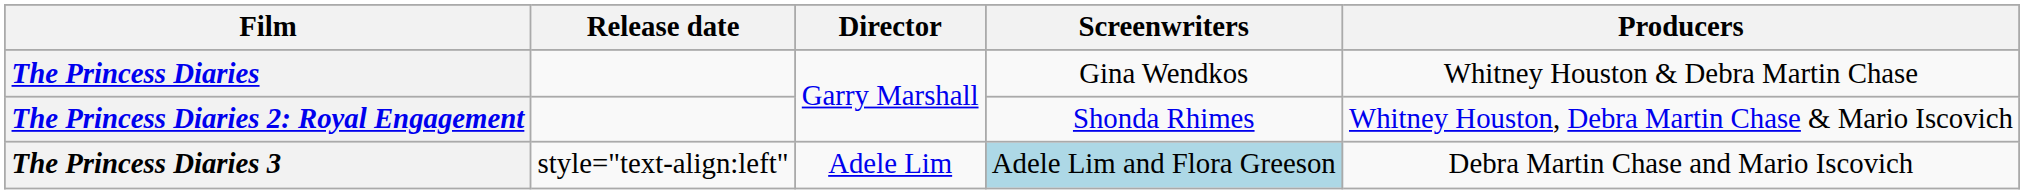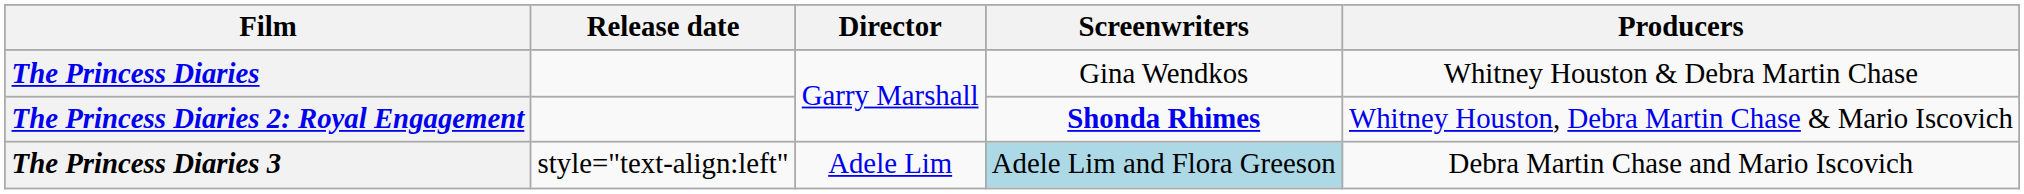(1164, 118) normal -> (1164, 118) bold
